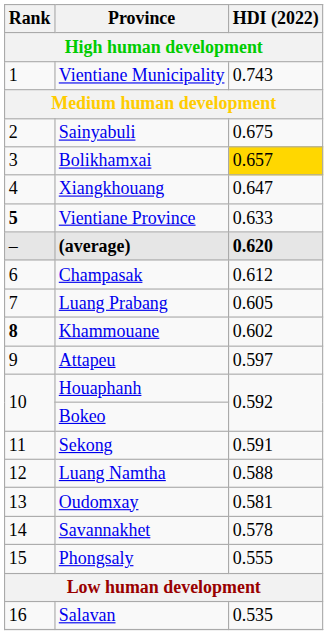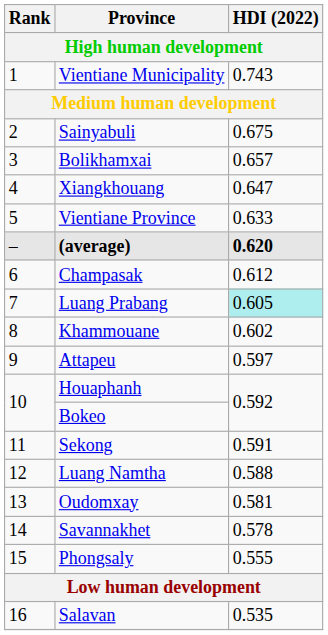(253, 160) gold background -> (253, 160) no background
(13, 217) bold -> (13, 217) normal
(253, 302) no background -> (253, 302) paleturquoise background
(13, 331) bold -> (13, 331) normal
